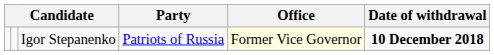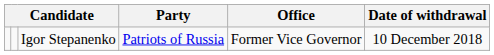(296, 38) lightyellow background -> (296, 38) no background
(427, 38) bold -> (427, 38) normal
